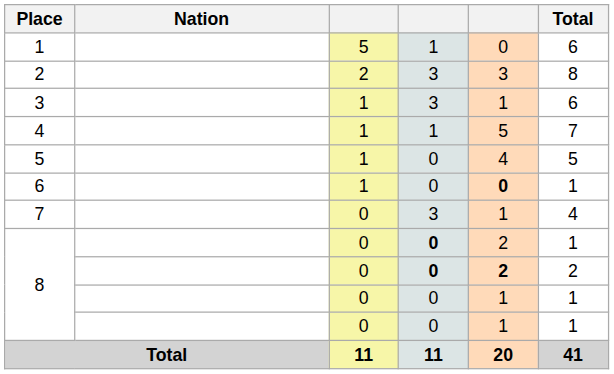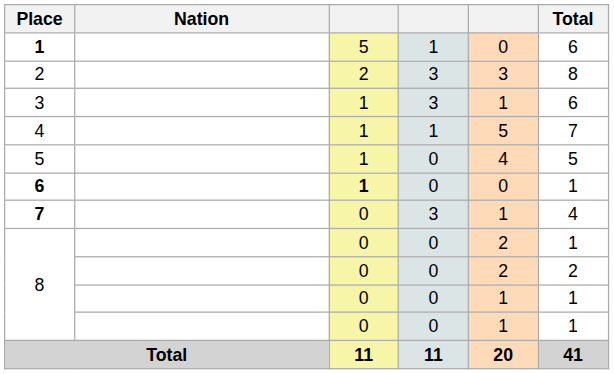(40, 47) normal -> (40, 47) bold
(40, 187) normal -> (40, 187) bold
(364, 187) normal -> (364, 187) bold
(503, 187) bold -> (503, 187) normal
(40, 215) normal -> (40, 215) bold
(433, 243) bold -> (433, 243) normal
(433, 271) bold -> (433, 271) normal
(503, 271) bold -> (503, 271) normal
